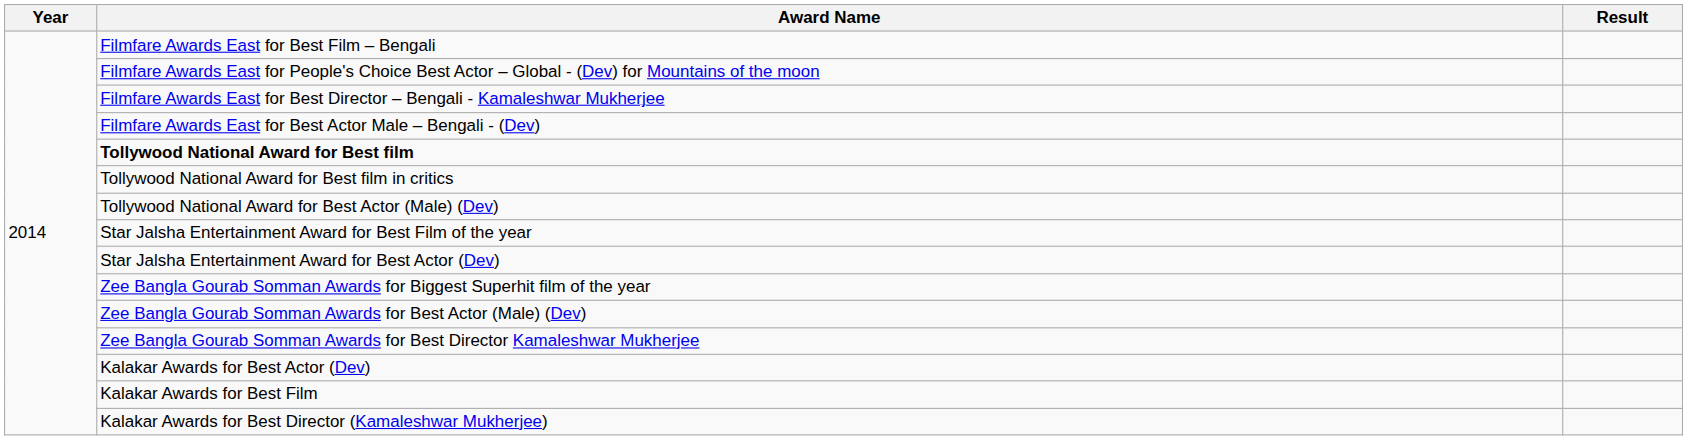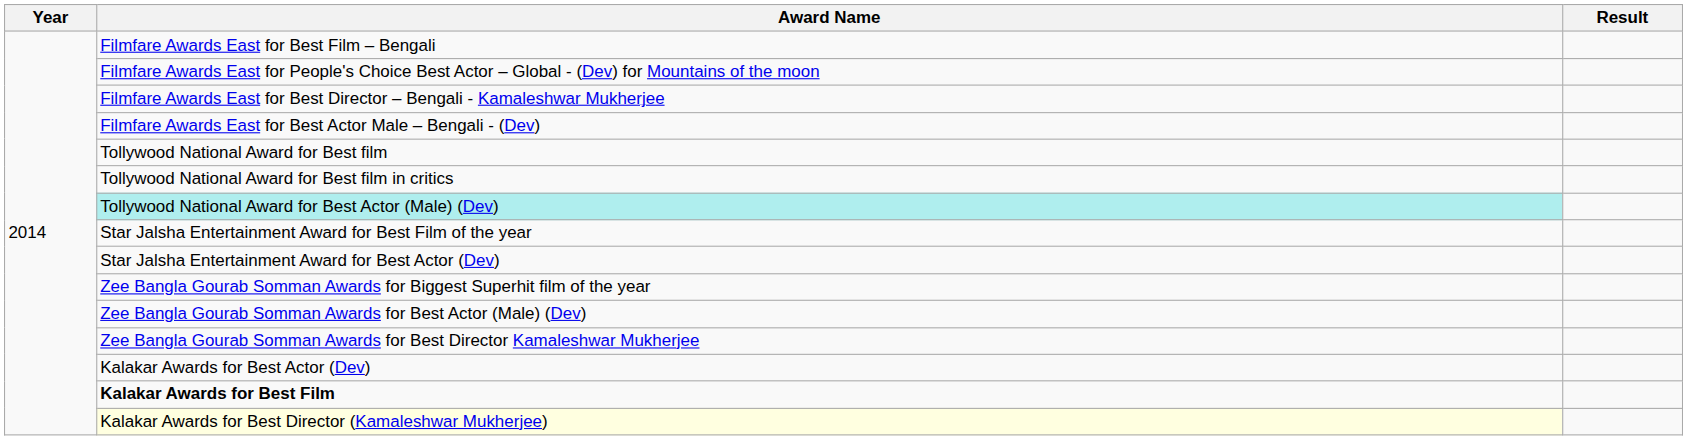(257, 152) bold -> (244, 152) normal
(299, 206) no background -> (299, 206) paleturquoise background
(209, 394) normal -> (218, 394) bold
(324, 421) no background -> (324, 421) lightyellow background
